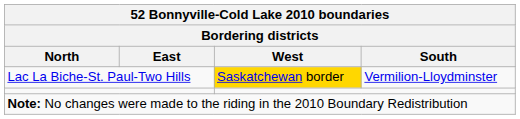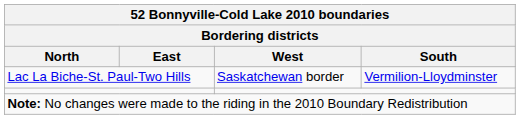(280, 77) gold background -> (280, 77) no background
